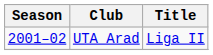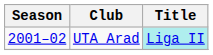(176, 39) no background -> (176, 39) paleturquoise background
